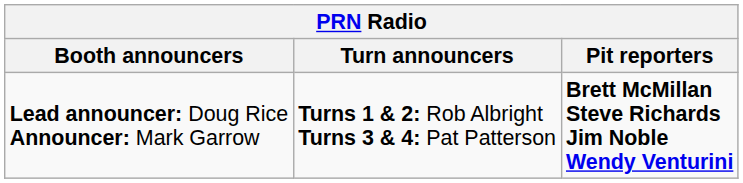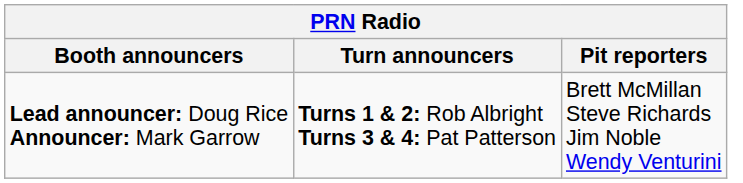(650, 126) bold -> (644, 126) normal
